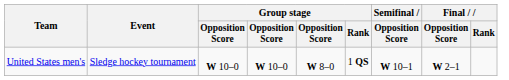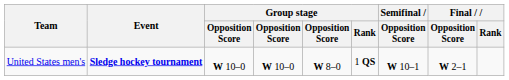(143, 61) normal -> (146, 61) bold
